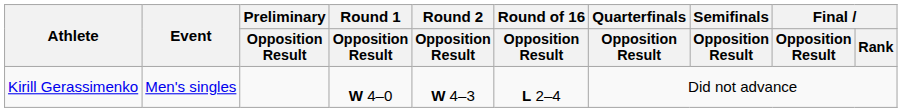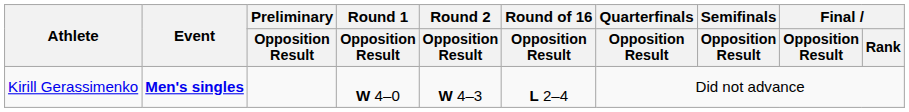(191, 87) normal -> (195, 87) bold
